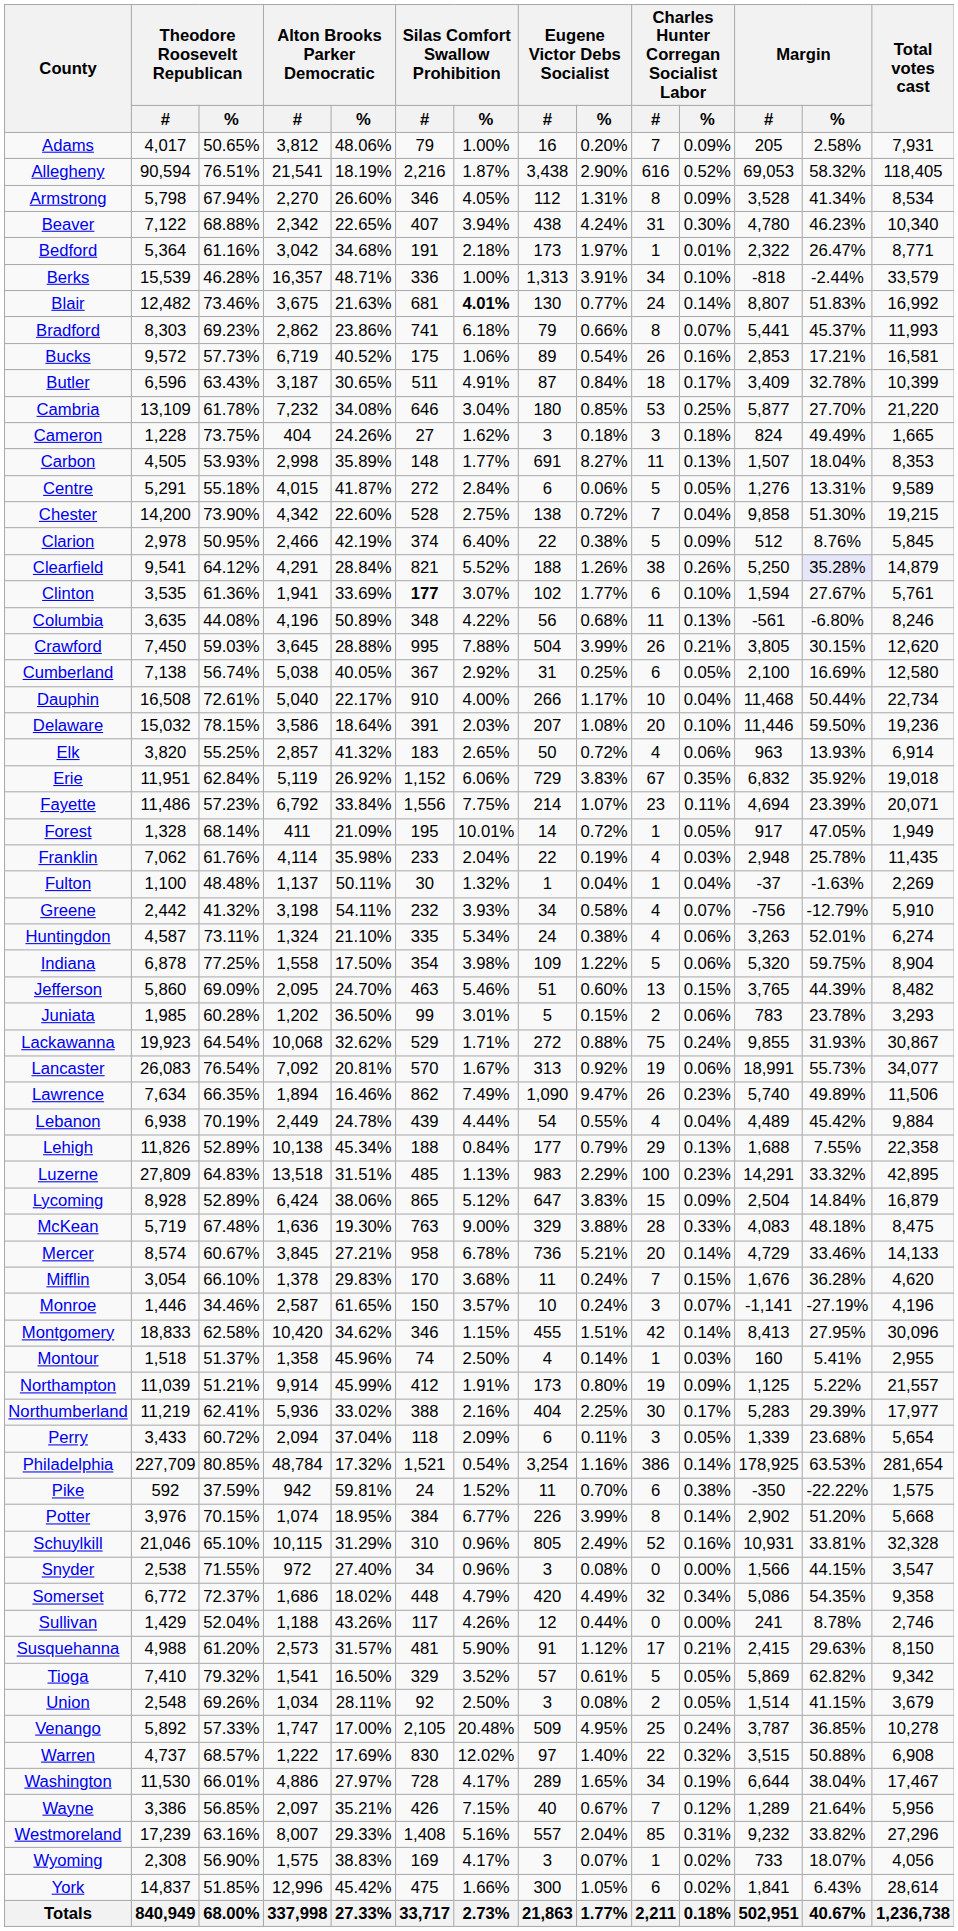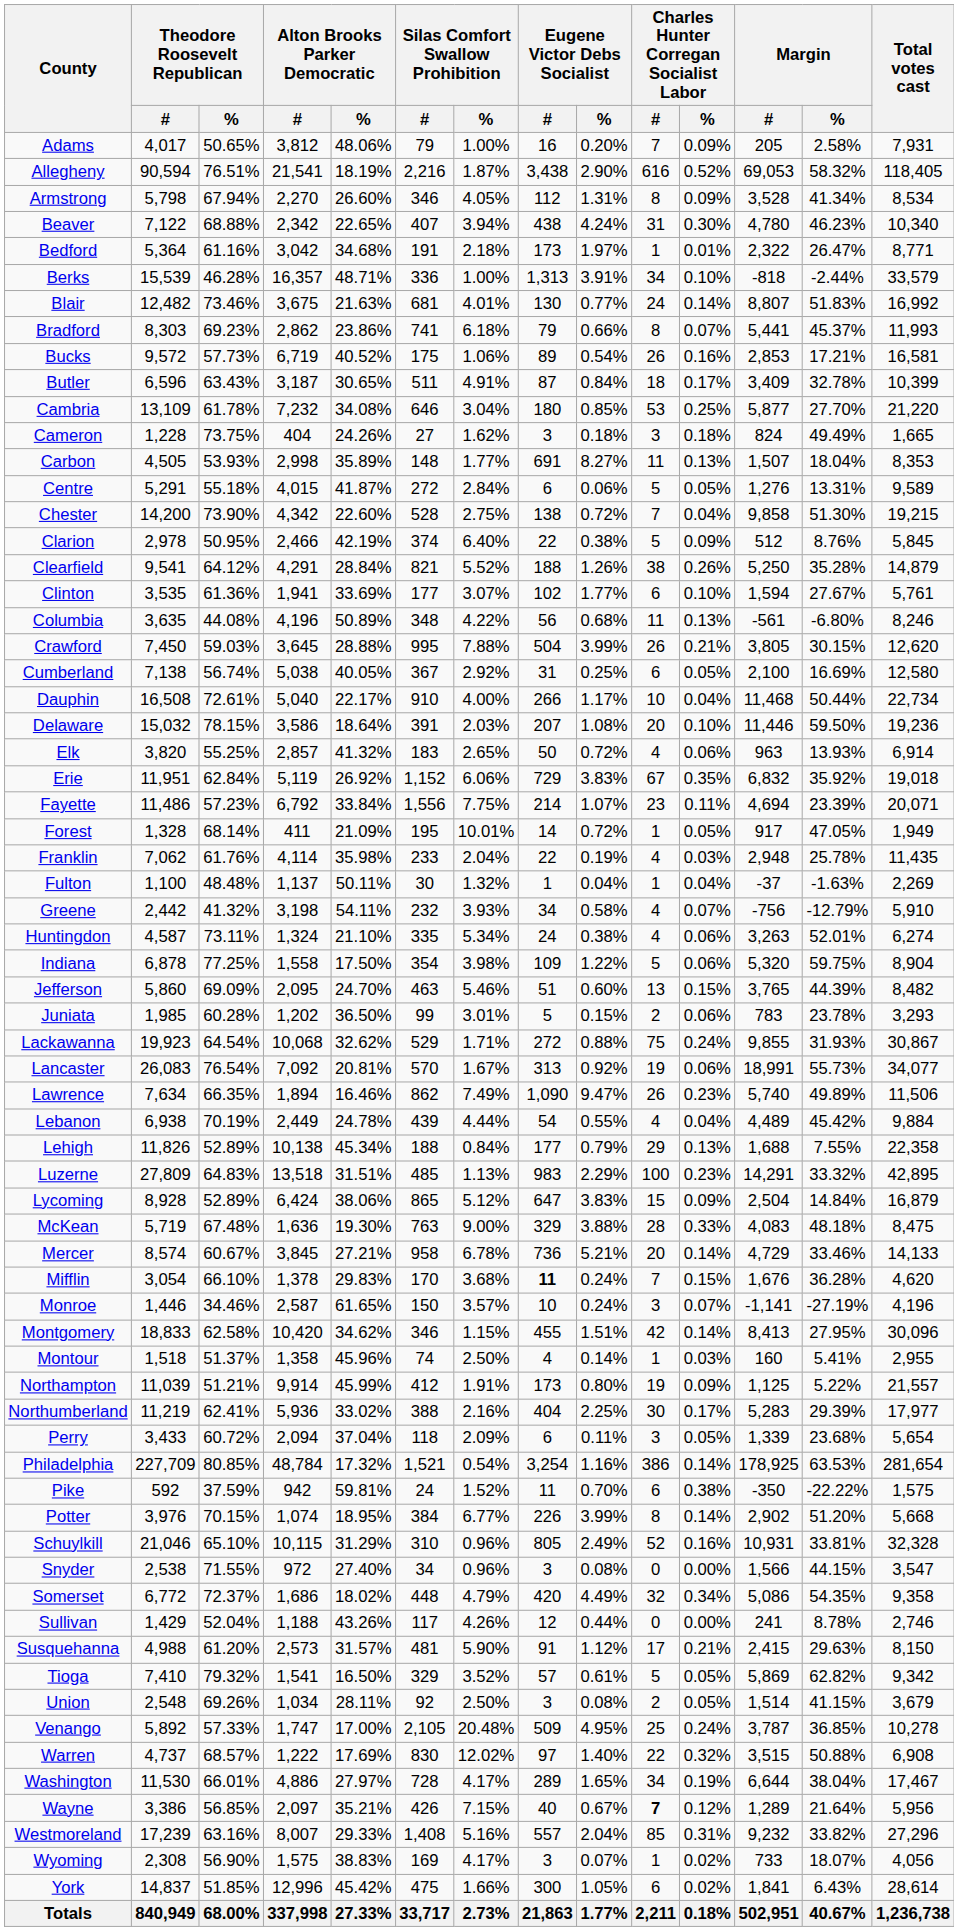(486, 303) bold -> (486, 303) normal
(837, 567) lavender background -> (837, 567) no background
(425, 593) bold -> (425, 593) normal
(547, 1280) normal -> (547, 1280) bold
(656, 1807) normal -> (656, 1807) bold
